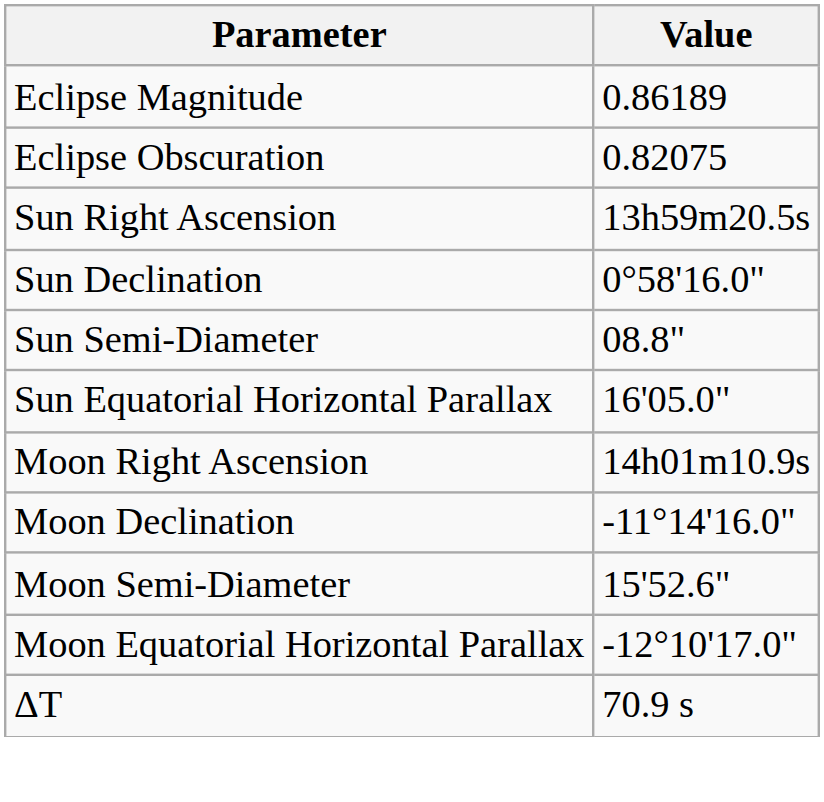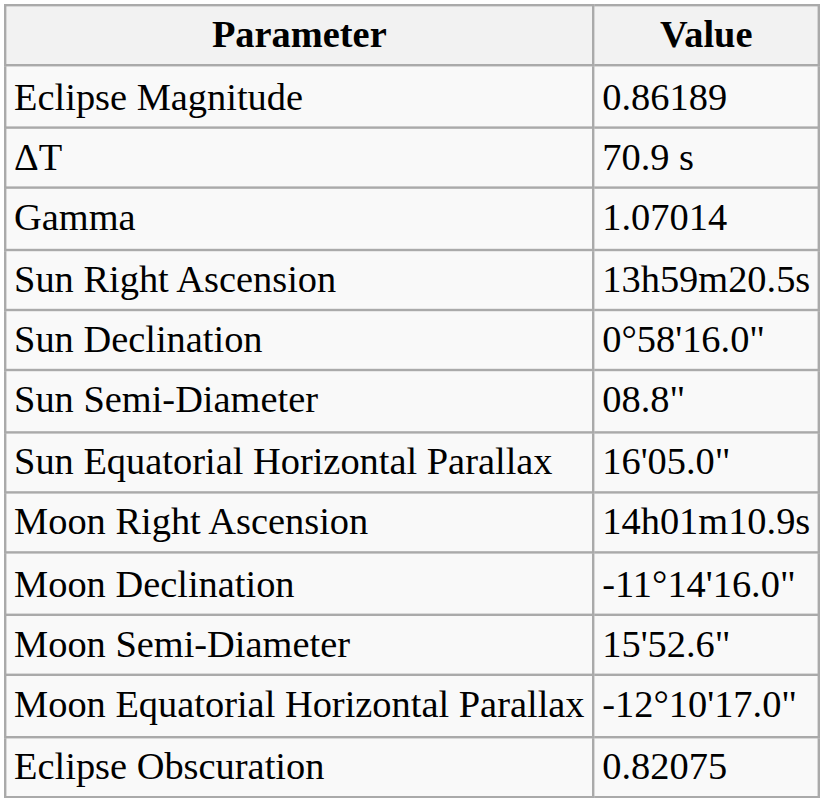rows swapped: (169, 156) <-> (38, 704)
+ row: (75, 217)
